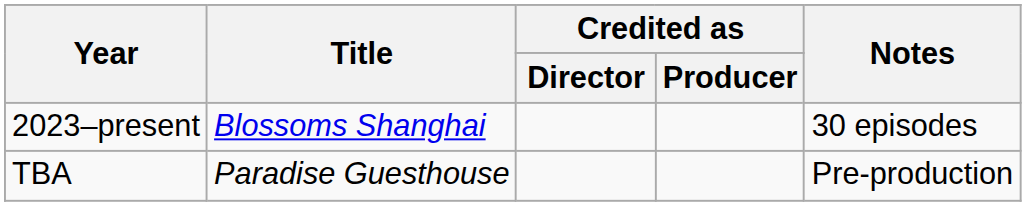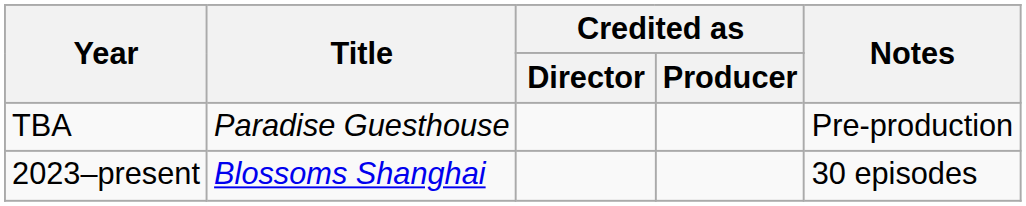rows swapped: (106, 126) <-> (42, 175)
